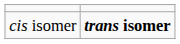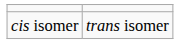(127, 25) bold -> (127, 25) normal
